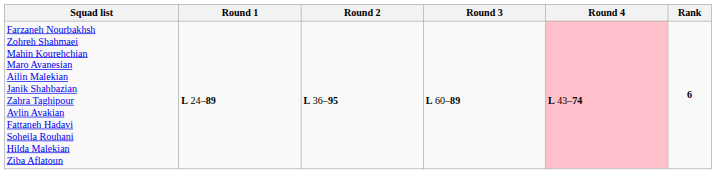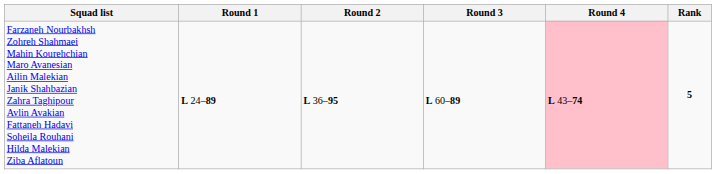(690, 95) 6 -> (690, 95) 5
